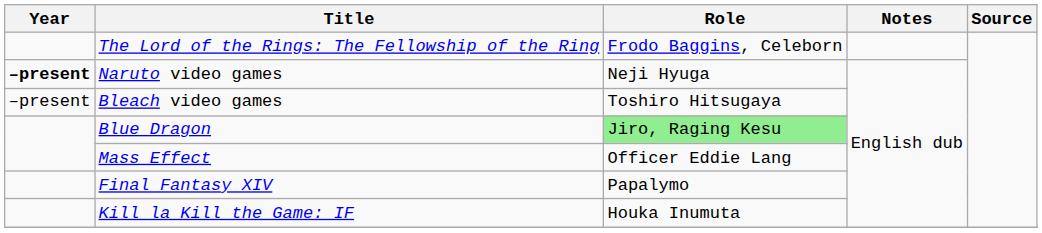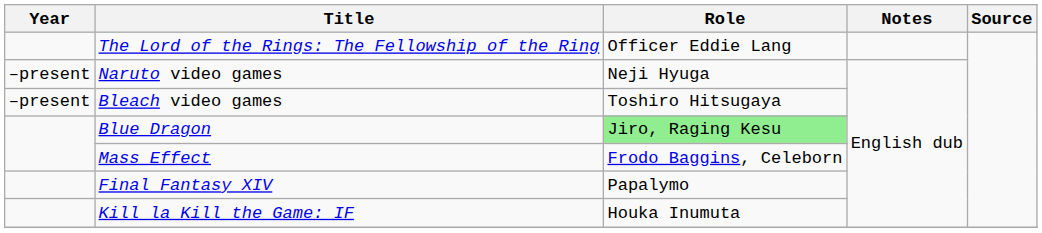(725, 46) Frodo Baggins, Celeborn -> (699, 46) Officer Eddie Lang
(50, 74) bold -> (50, 74) normal
(699, 157) Officer Eddie Lang -> (725, 157) Frodo Baggins, Celeborn
